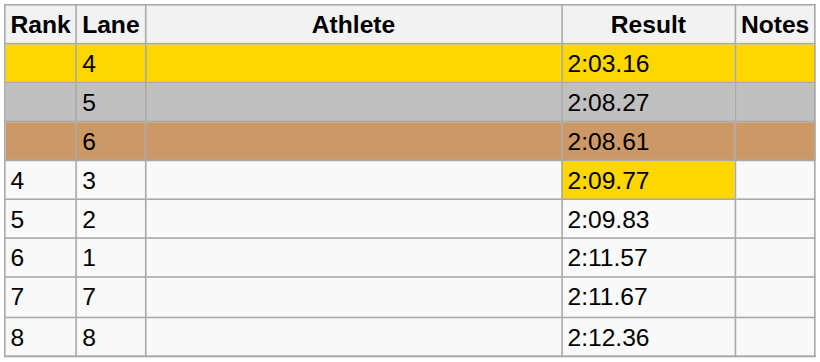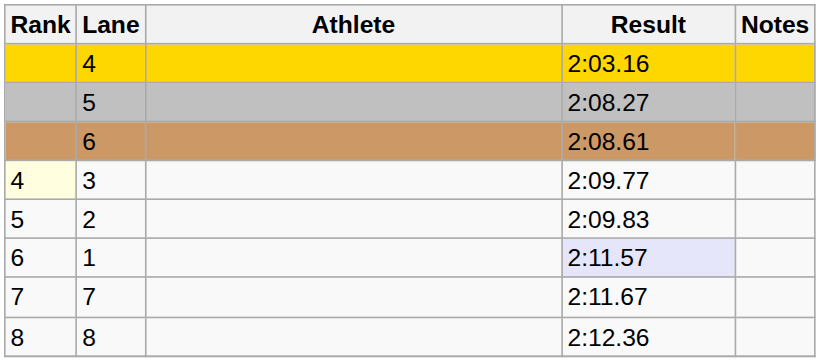(17, 180) no background -> (17, 180) lightyellow background
(609, 180) gold background -> (609, 180) no background
(608, 258) no background -> (608, 258) lavender background
